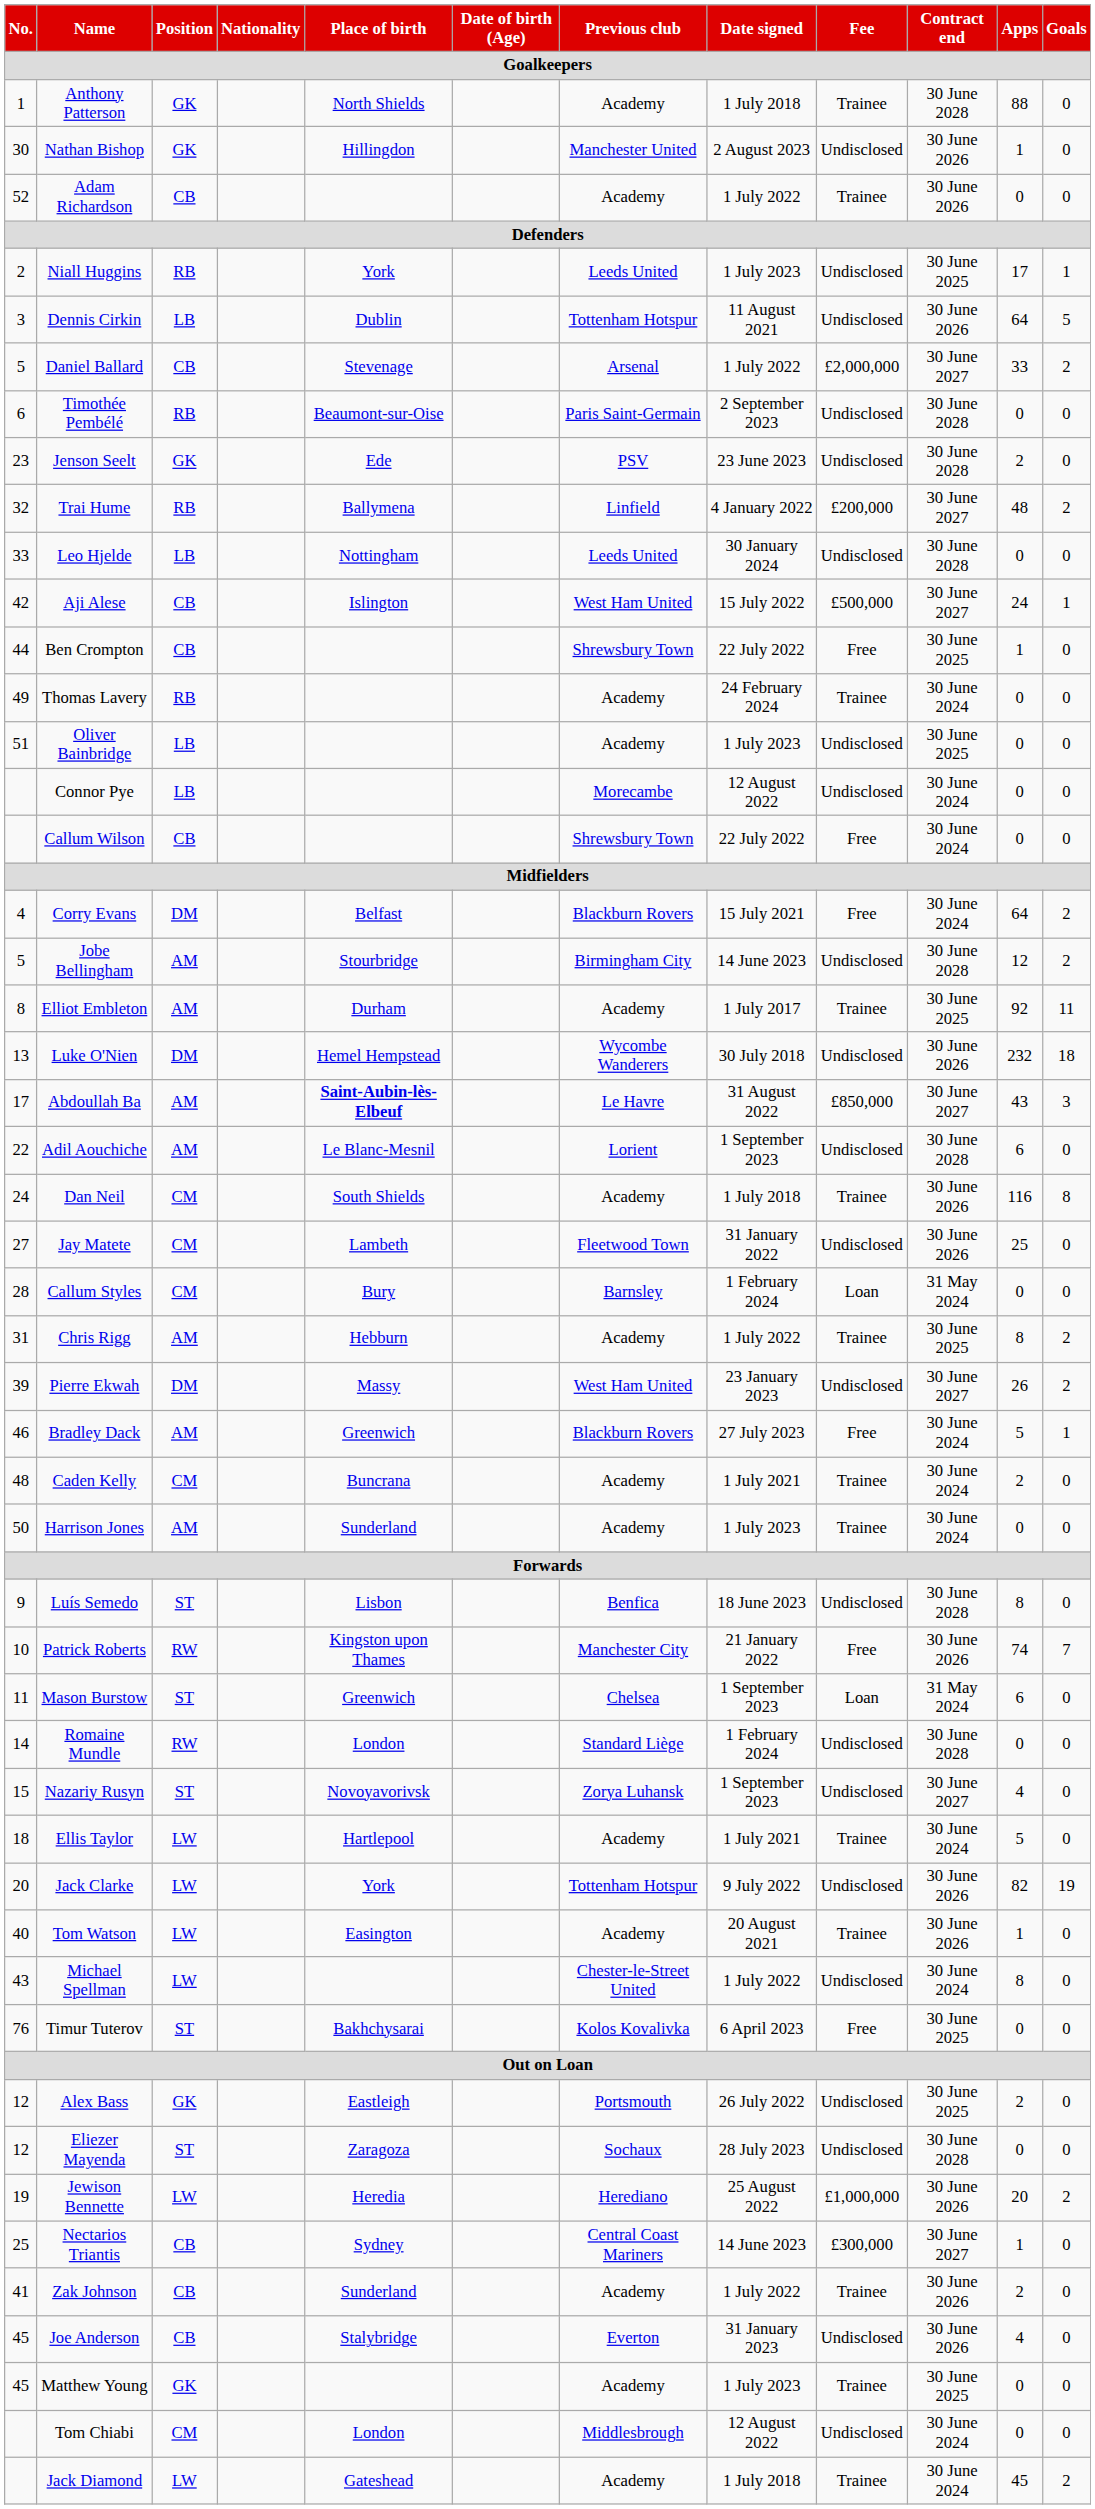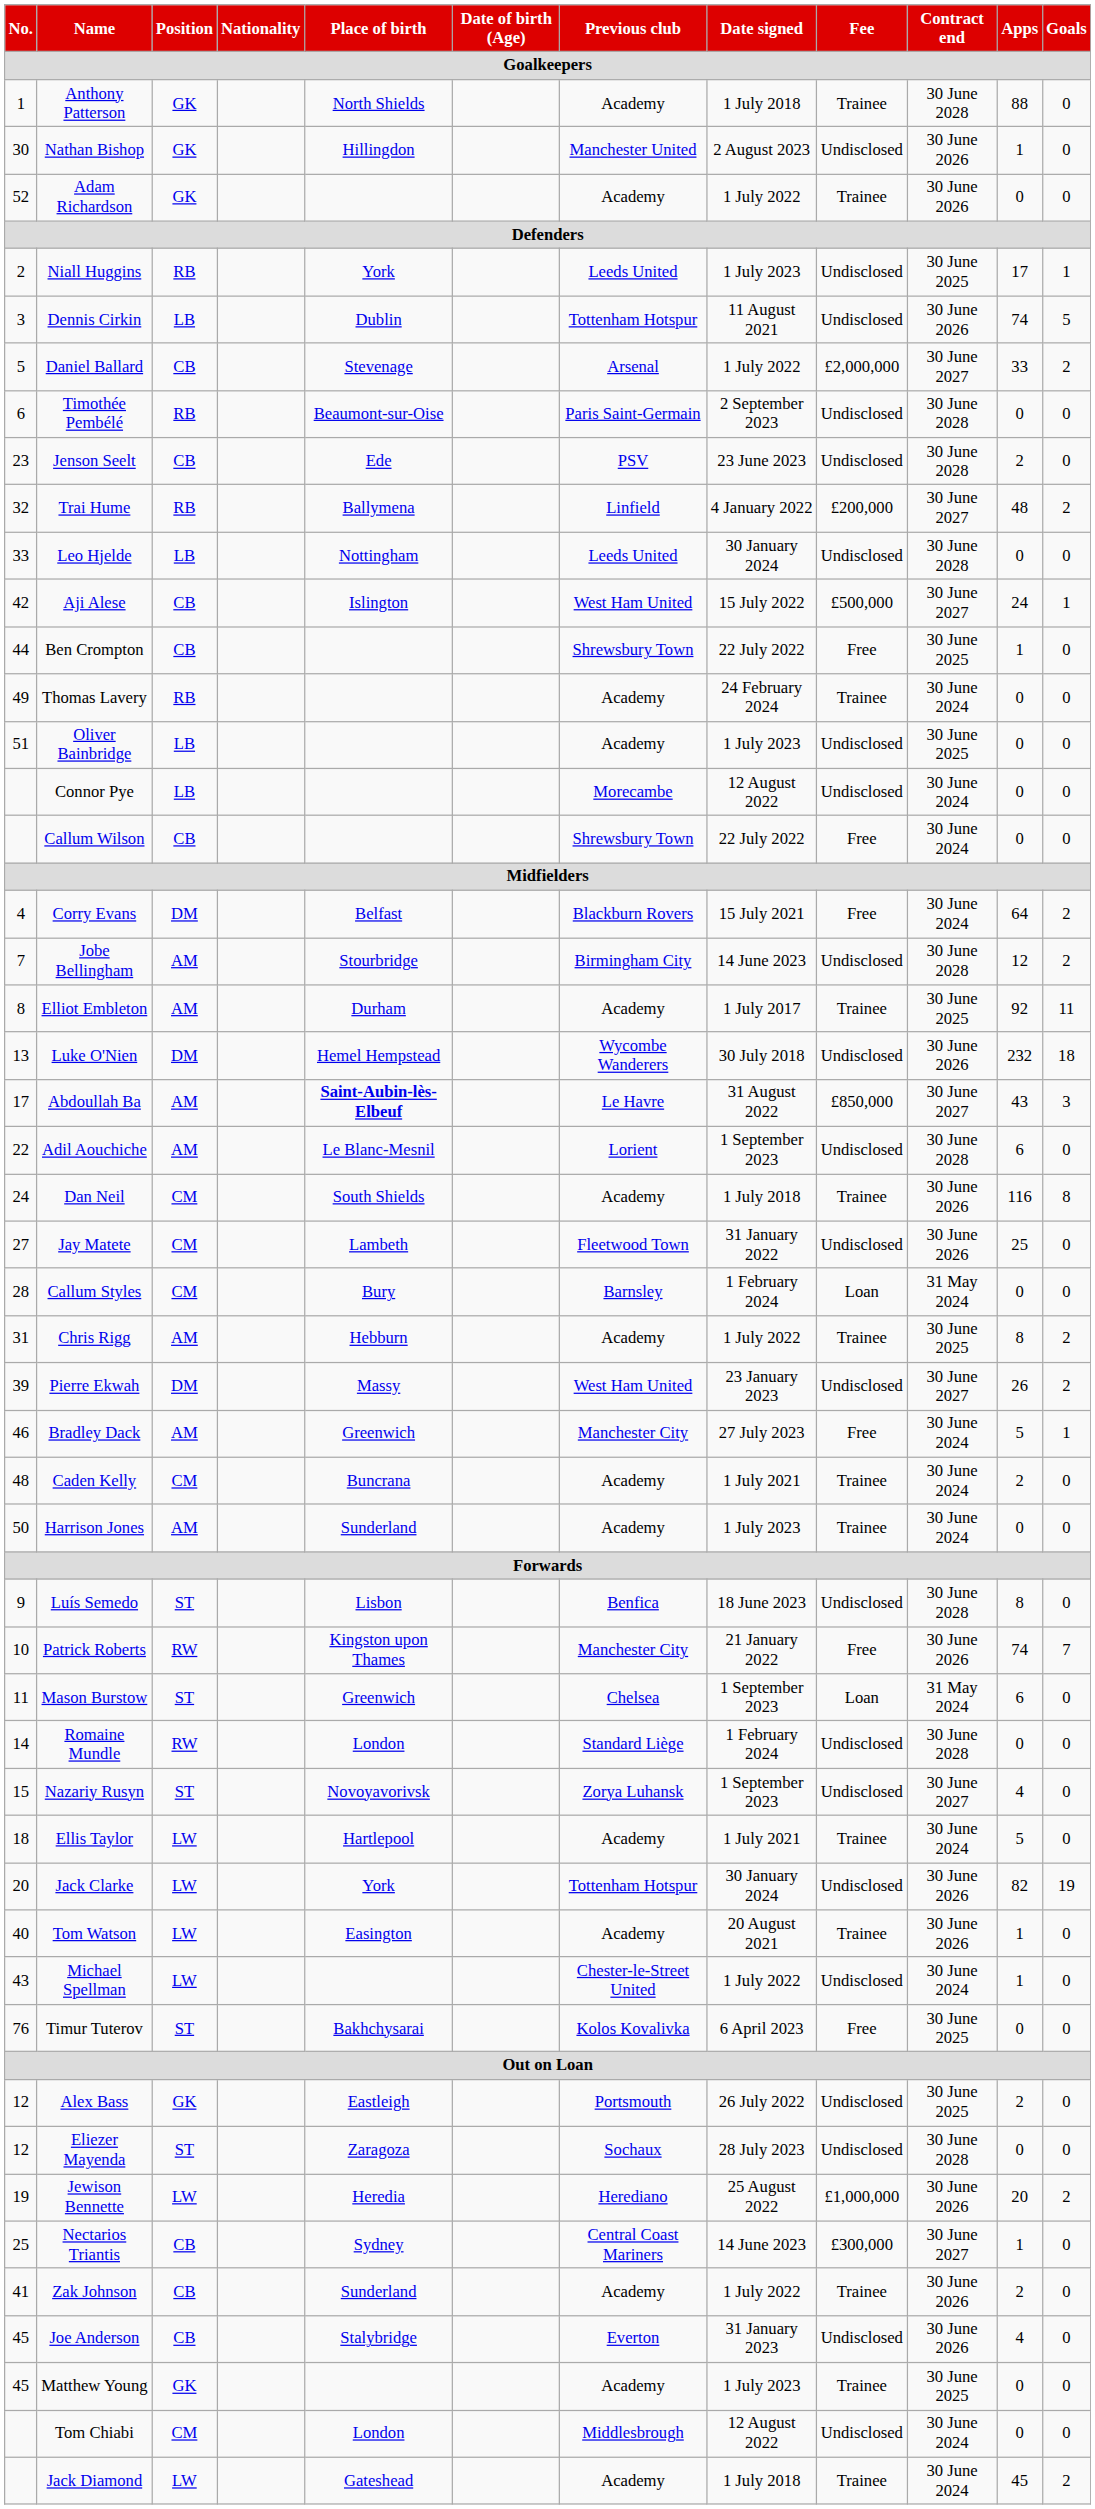(184, 196) CB -> (184, 196) GK
(1020, 318) 64 -> (1020, 318) 74
(184, 460) GK -> (184, 460) CB
(21, 960) 5 -> (21, 960) 7
(633, 1433) Blackburn Rovers -> (633, 1433) Manchester City
(762, 1885) 9 July 2022 -> (762, 1885) 30 January 2024
(1020, 1980) 8 -> (1020, 1980) 1
